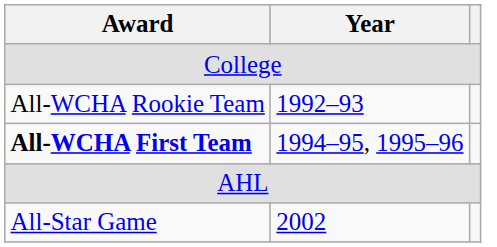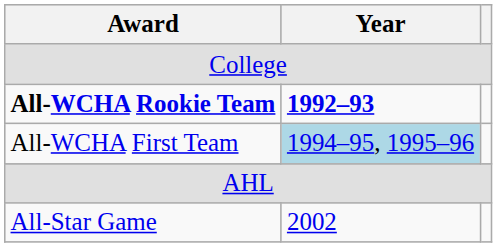(138, 103) normal -> (143, 103) bold
(320, 103) normal -> (331, 103) bold
(131, 143) bold -> (125, 143) normal
(370, 143) no background -> (381, 143) lightblue background
